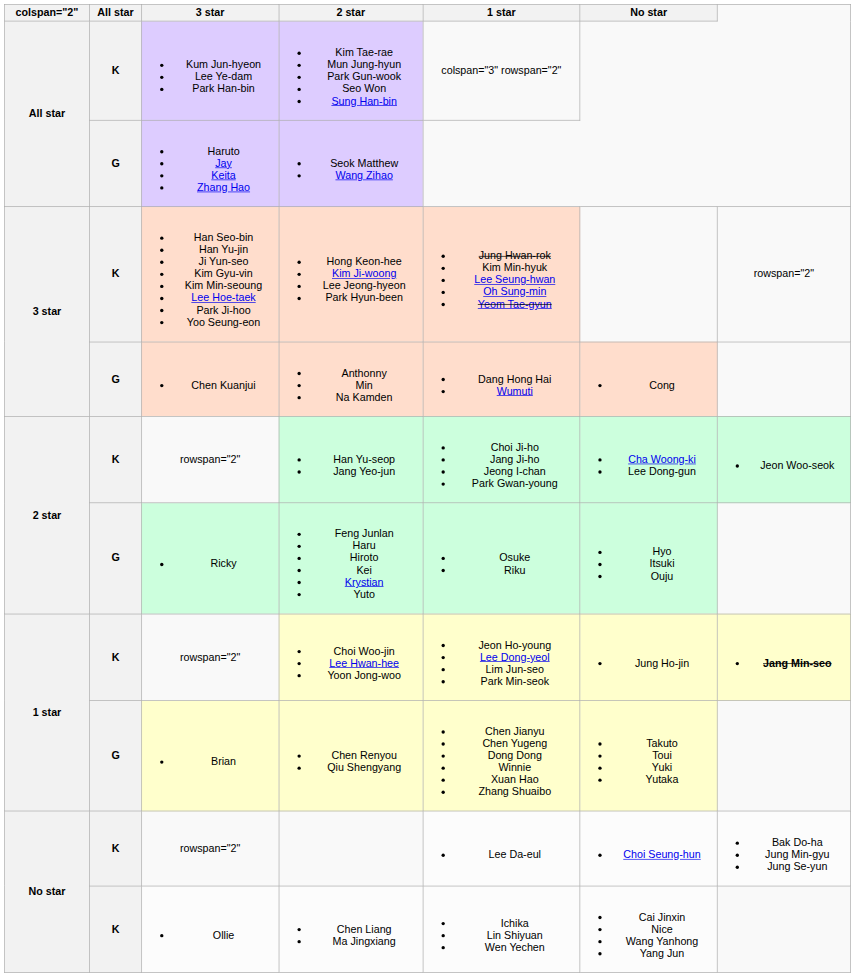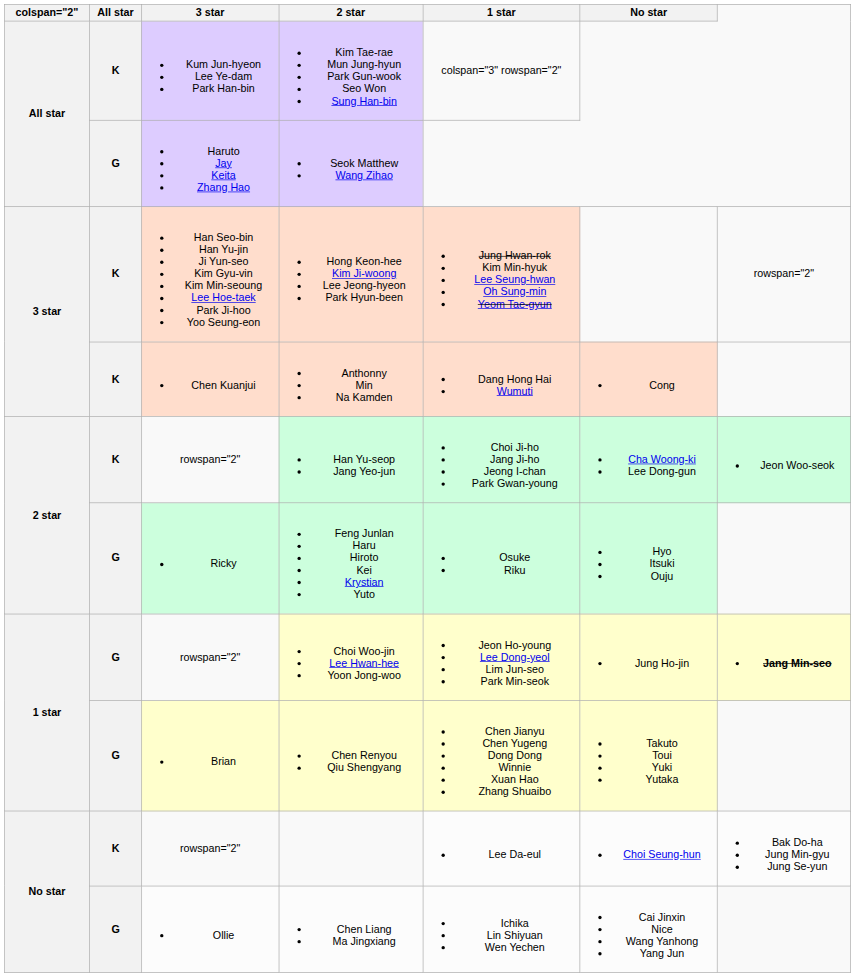(116, 379) G -> (116, 379) K
(116, 657) K -> (116, 657) G
(116, 929) K -> (116, 929) G
